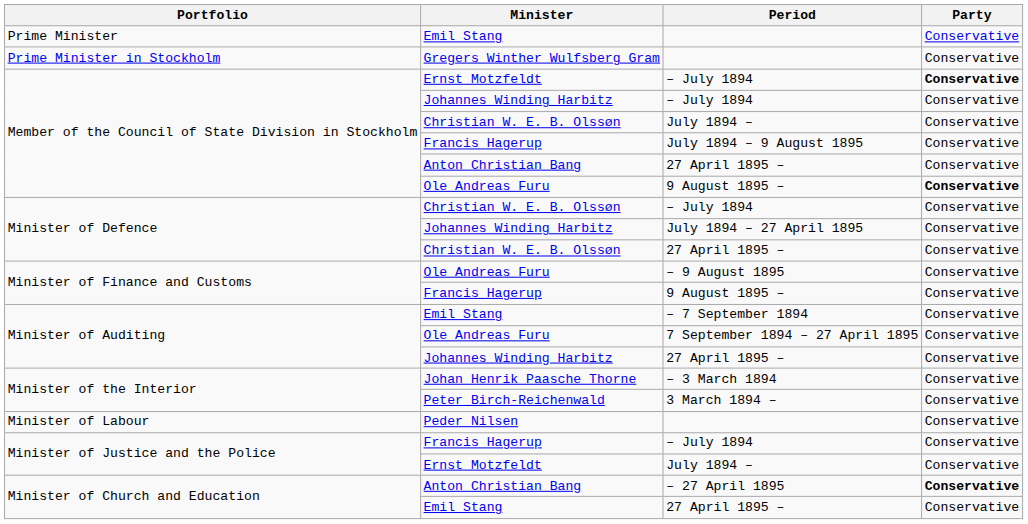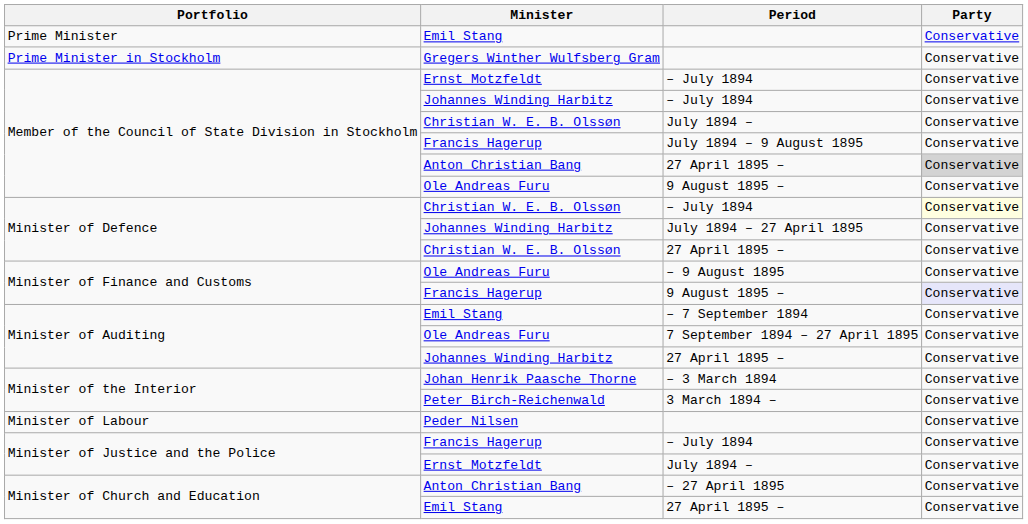(972, 79) bold -> (972, 79) normal
(972, 165) no background -> (972, 165) lightgrey background
(972, 186) bold -> (972, 186) normal
(972, 208) no background -> (972, 208) lightyellow background
(972, 293) no background -> (972, 293) lavender background
(972, 486) bold -> (972, 486) normal
